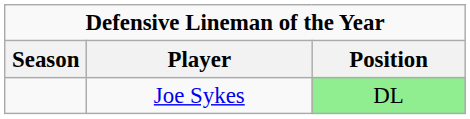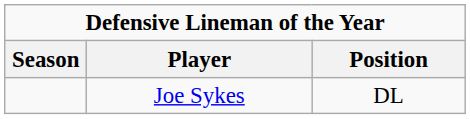(389, 95) lightgreen background -> (389, 95) no background
